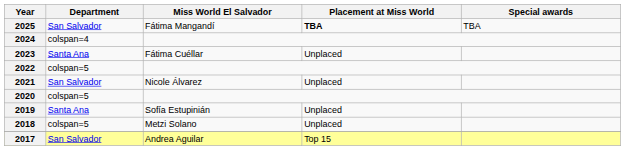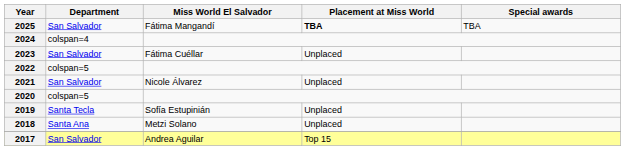(68, 54) Santa Ana -> (75, 54) San Salvador
(68, 110) Santa Ana -> (71, 110) Santa Tecla
(68, 125) colspan=5 -> (68, 125) Santa Ana
